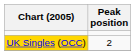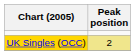(109, 43) no background -> (109, 43) khaki background
